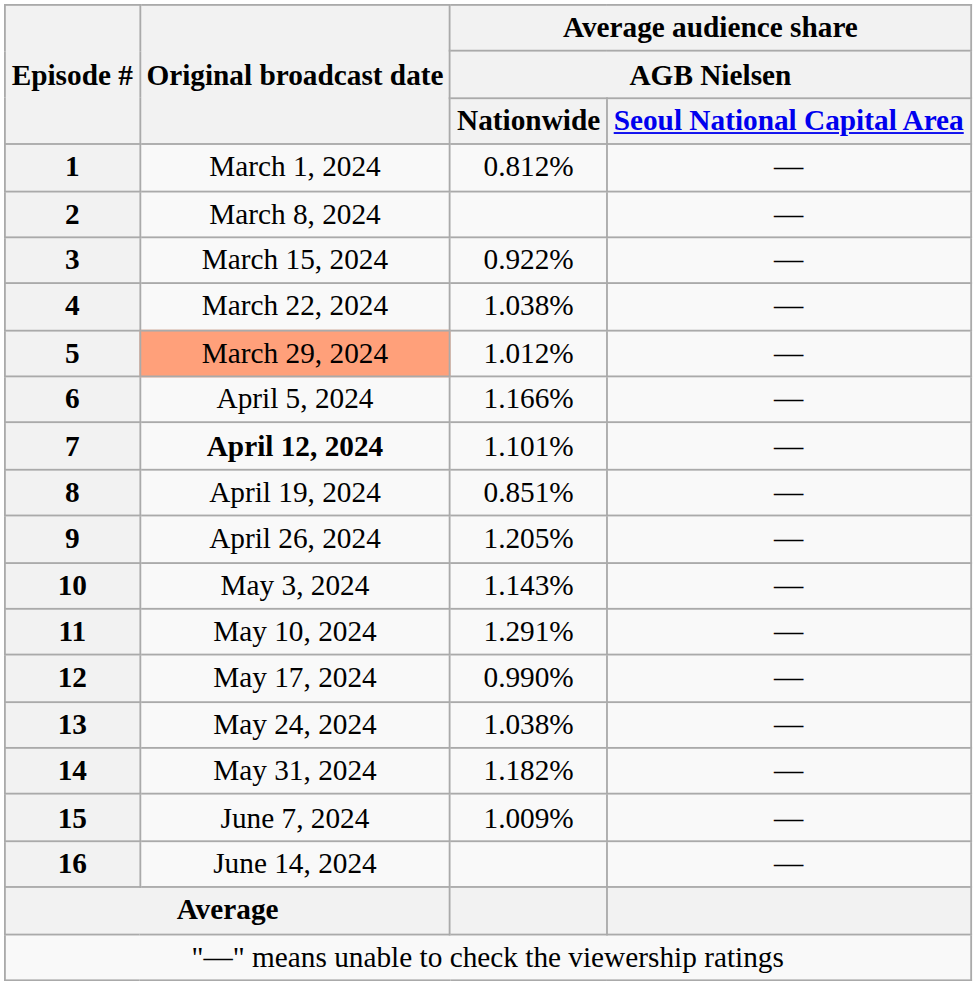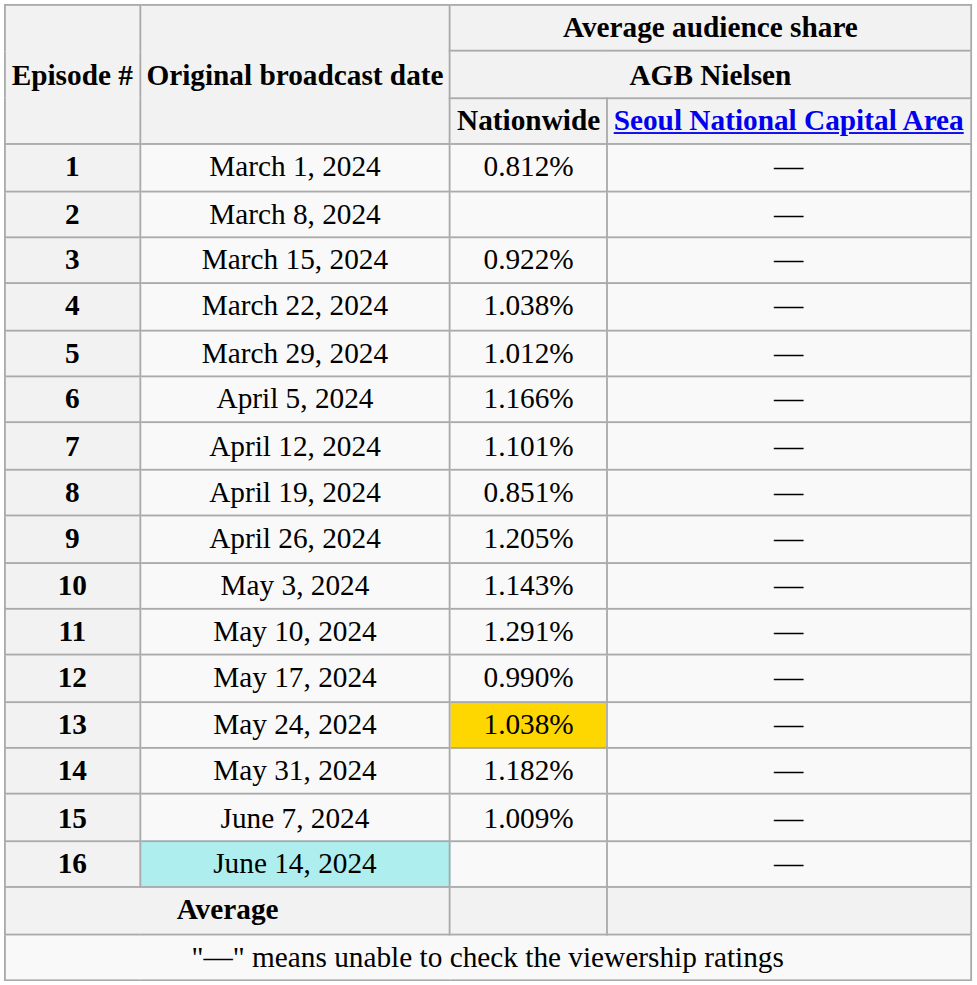(295, 352) lightsalmon background -> (295, 352) no background
(295, 445) bold -> (295, 445) normal
(529, 724) no background -> (529, 724) gold background
(295, 863) no background -> (295, 863) paleturquoise background
